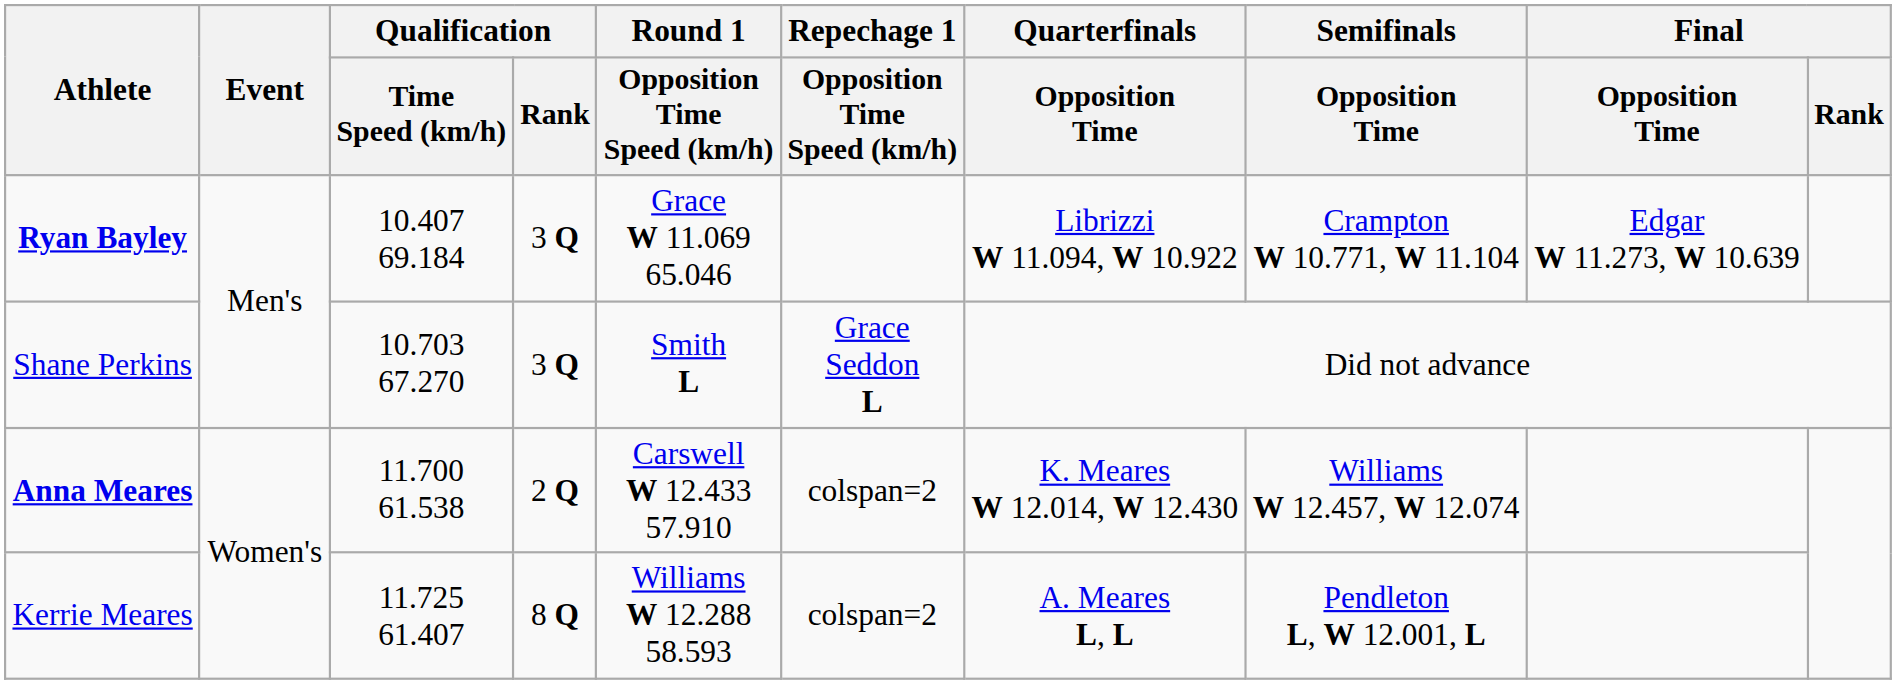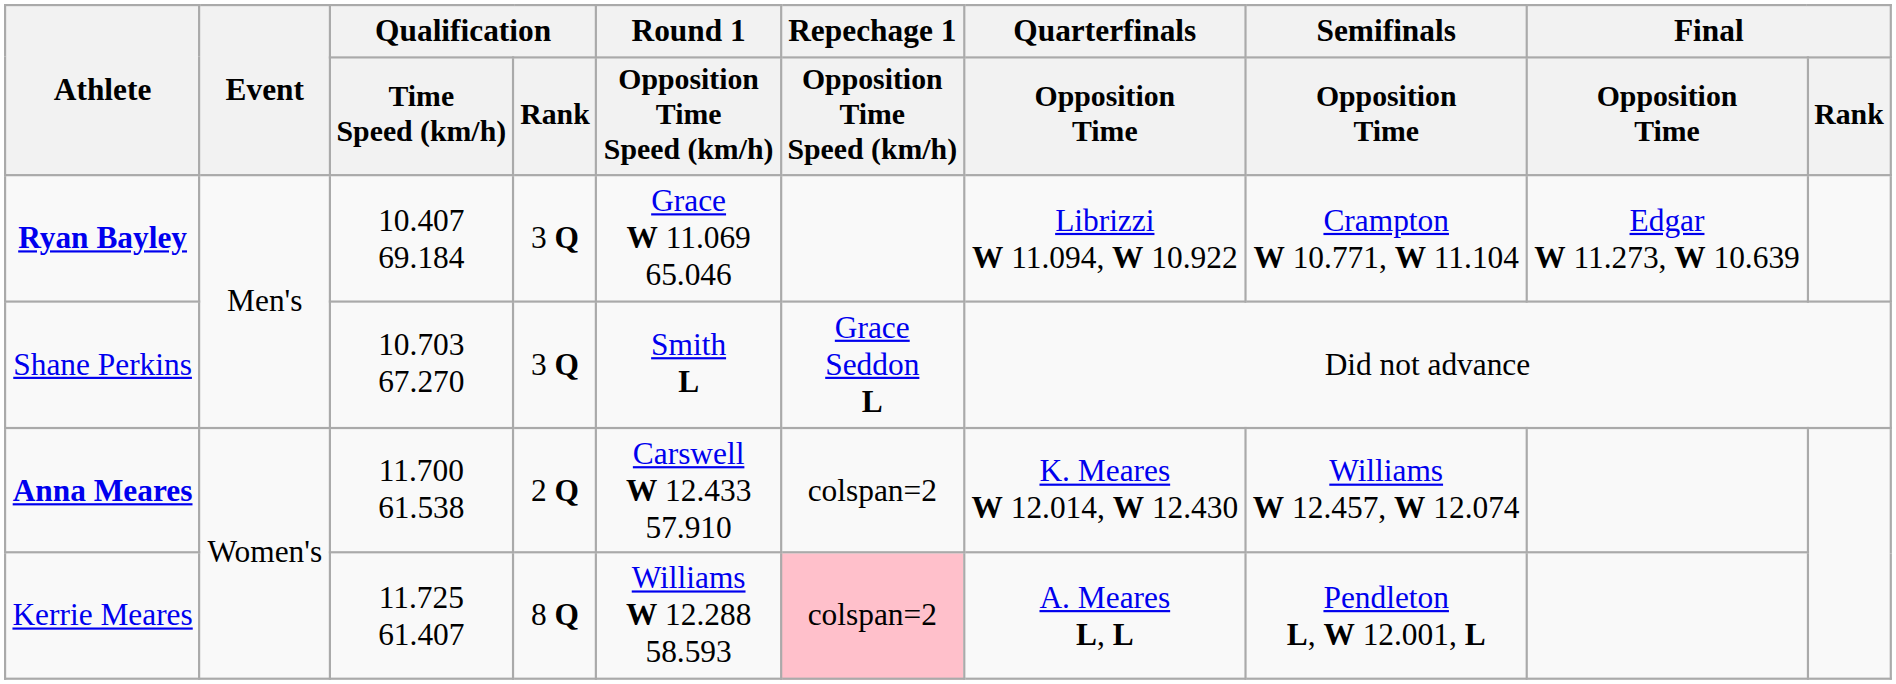(872, 616) no background -> (872, 616) pink background
